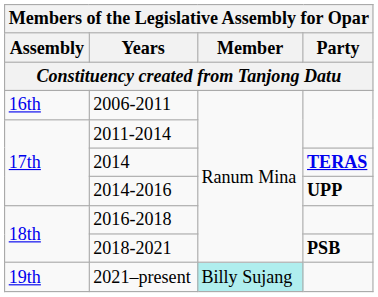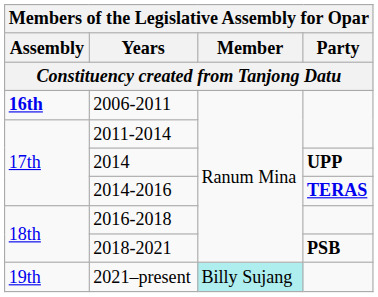(25, 104) normal -> (26, 104) bold
(337, 162) TERAS -> (325, 162) UPP
(325, 190) UPP -> (337, 190) TERAS
